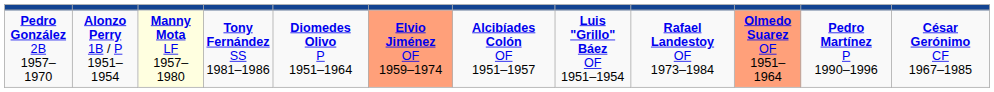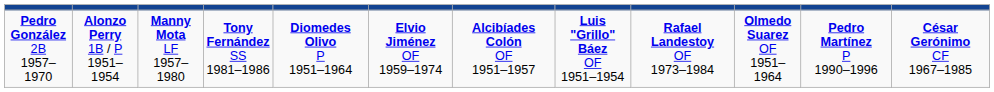(171, 48) lightyellow background -> (171, 48) no background
(411, 48) lightsalmon background -> (411, 48) no background
(768, 48) lightsalmon background -> (768, 48) no background
